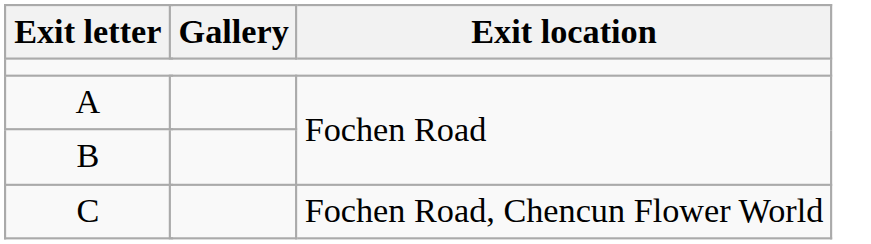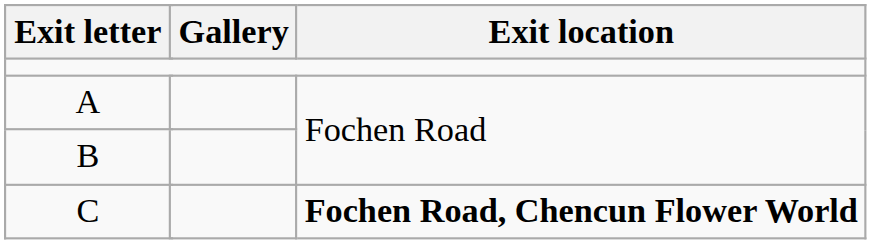(564, 210) normal -> (581, 210) bold
